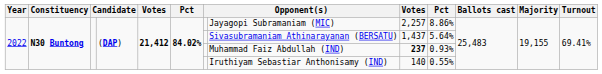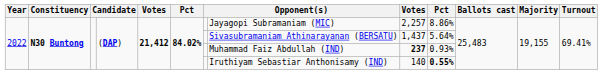(442, 63) normal -> (442, 63) bold
